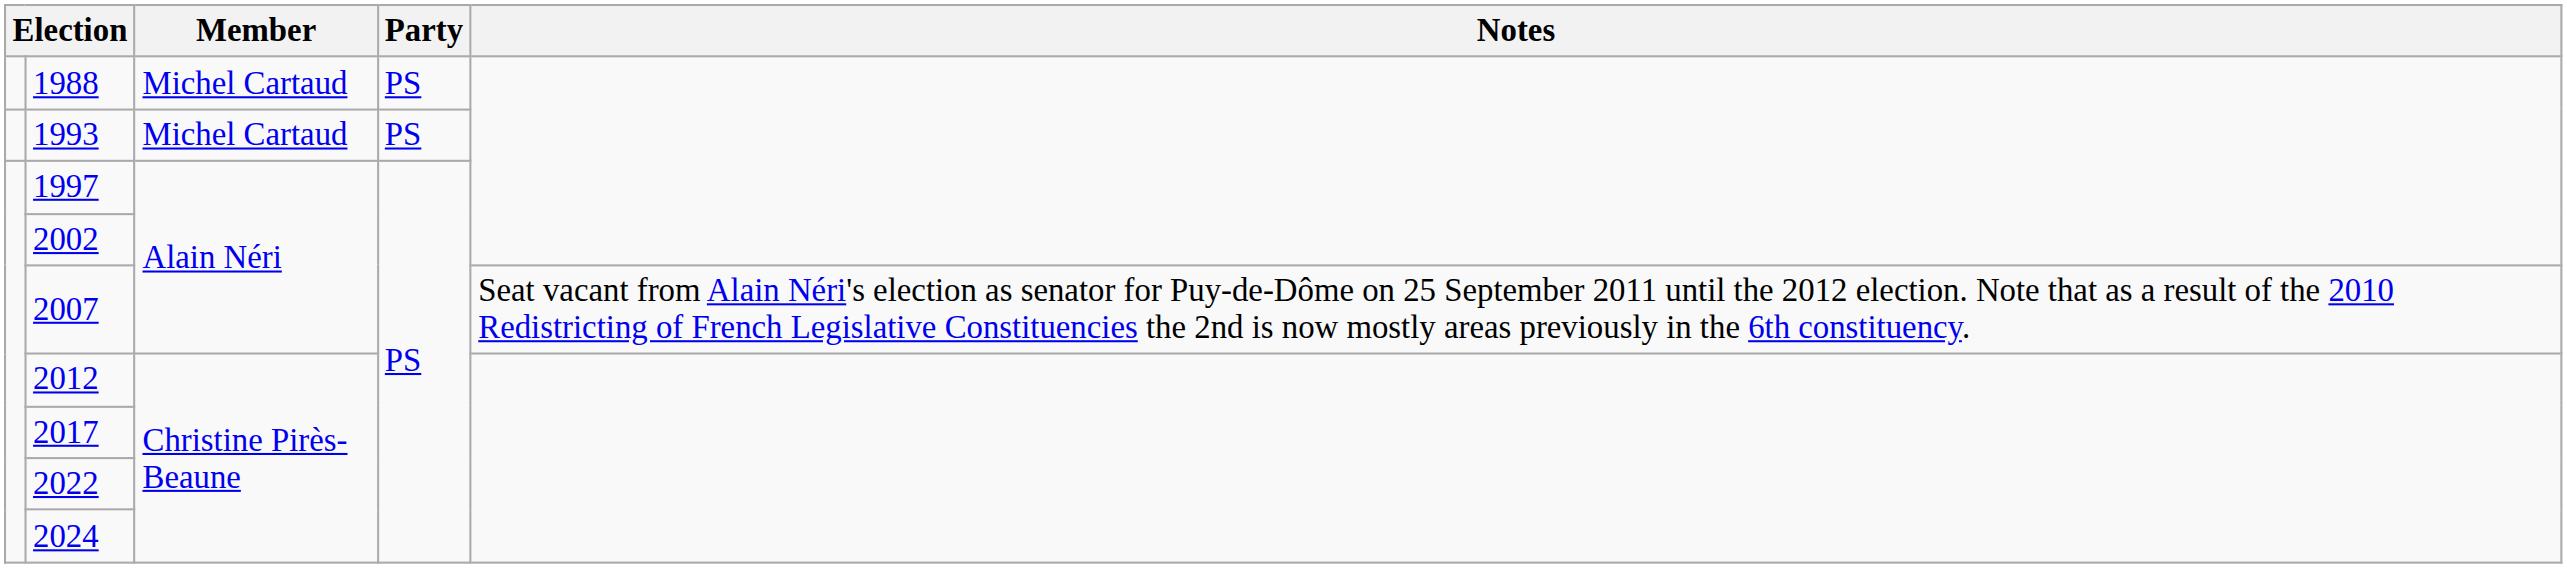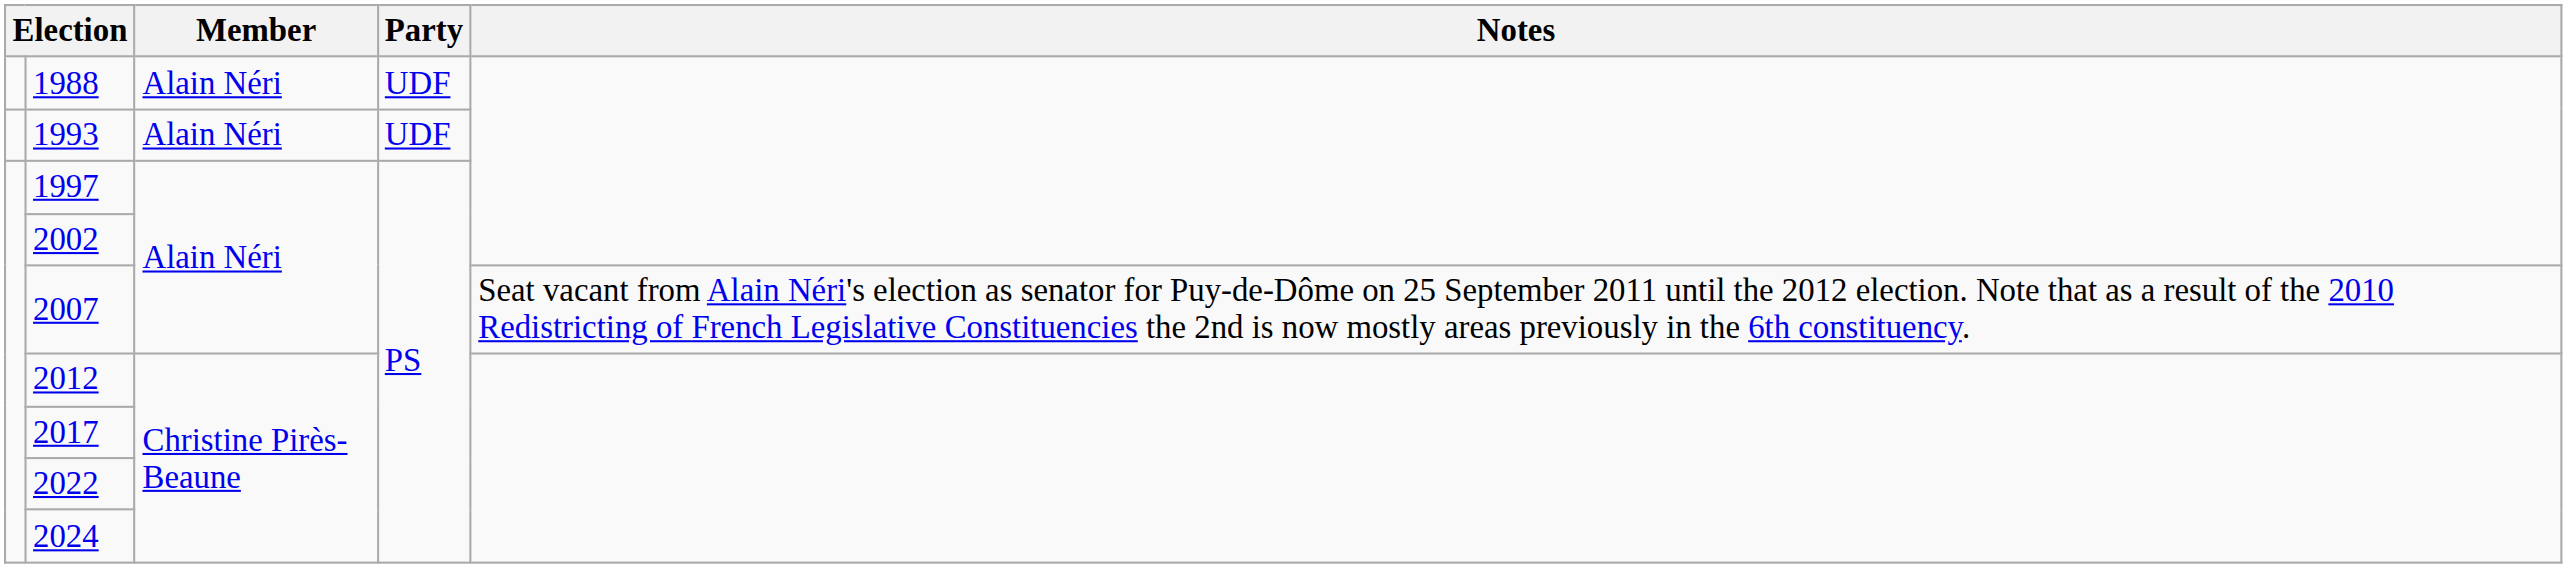(245, 82) Michel Cartaud -> (212, 82) Alain Néri
(403, 82) PS -> (418, 82) UDF
(245, 134) Michel Cartaud -> (212, 134) Alain Néri
(403, 134) PS -> (418, 134) UDF
